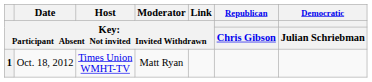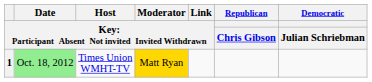(45, 63) no background -> (45, 63) lightgreen background
(161, 63) no background -> (161, 63) gold background
